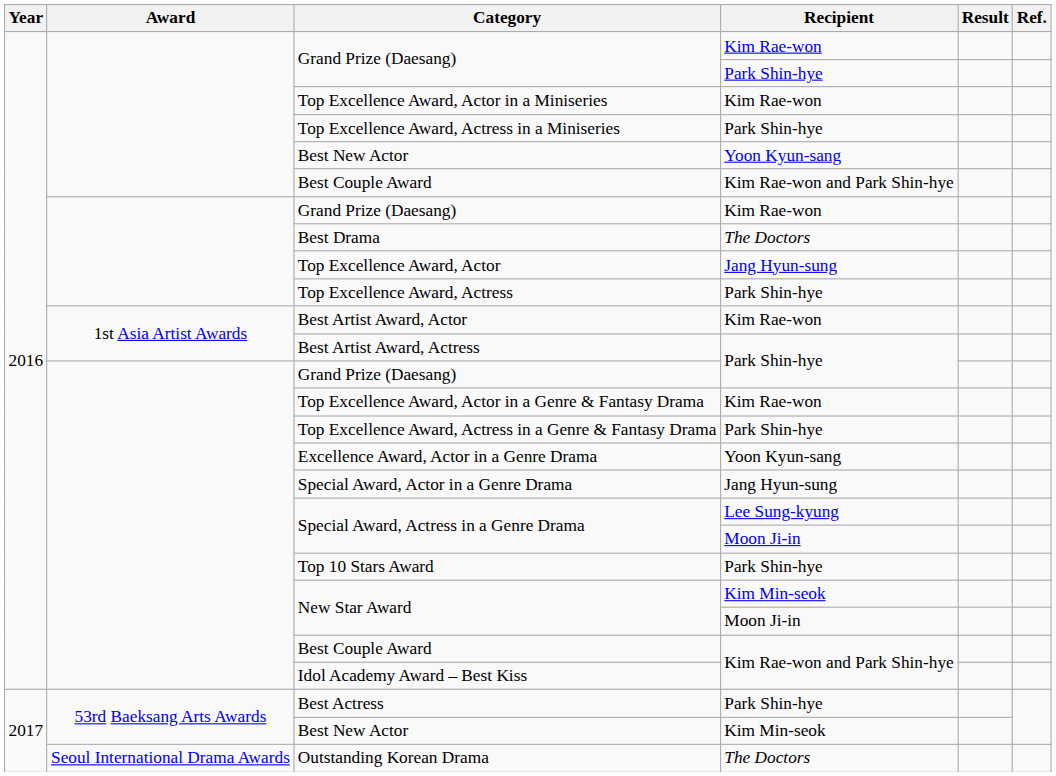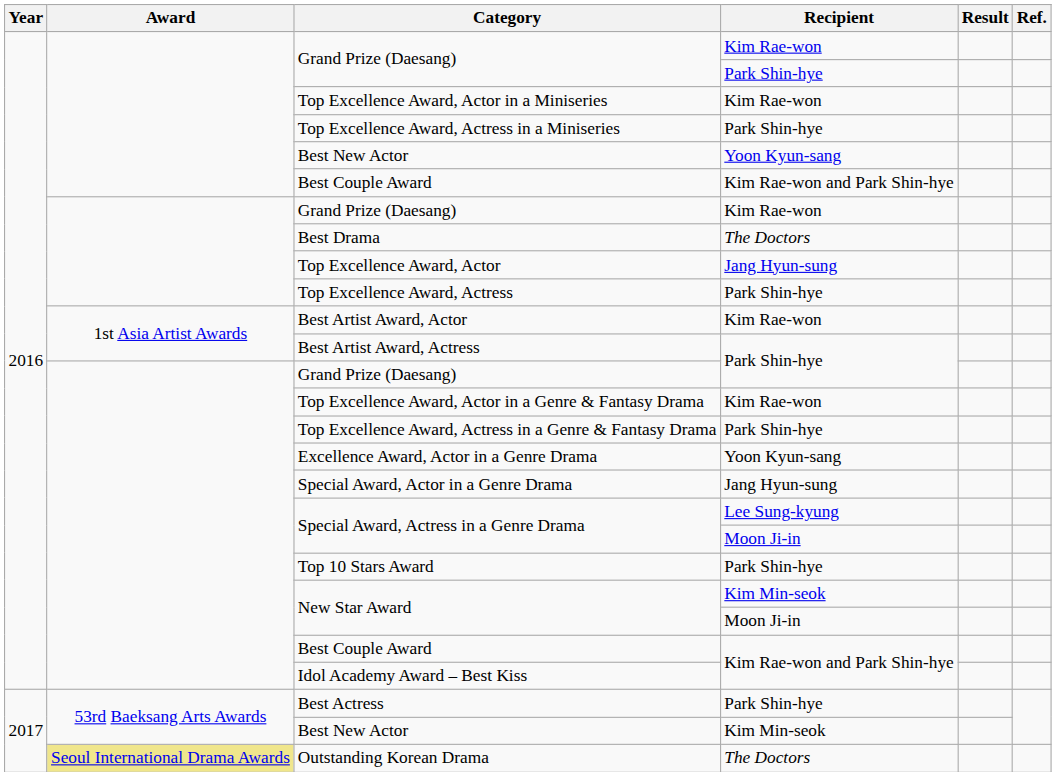(170, 758) no background -> (170, 758) khaki background
